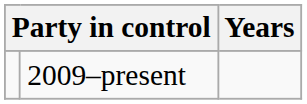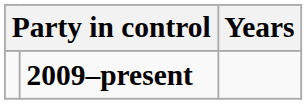(107, 74) normal -> (110, 74) bold
